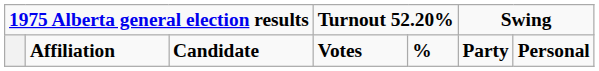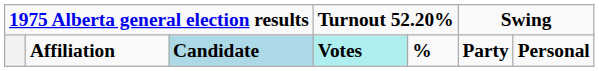(216, 50) no background -> (216, 50) lightblue background
(340, 50) no background -> (340, 50) paleturquoise background
